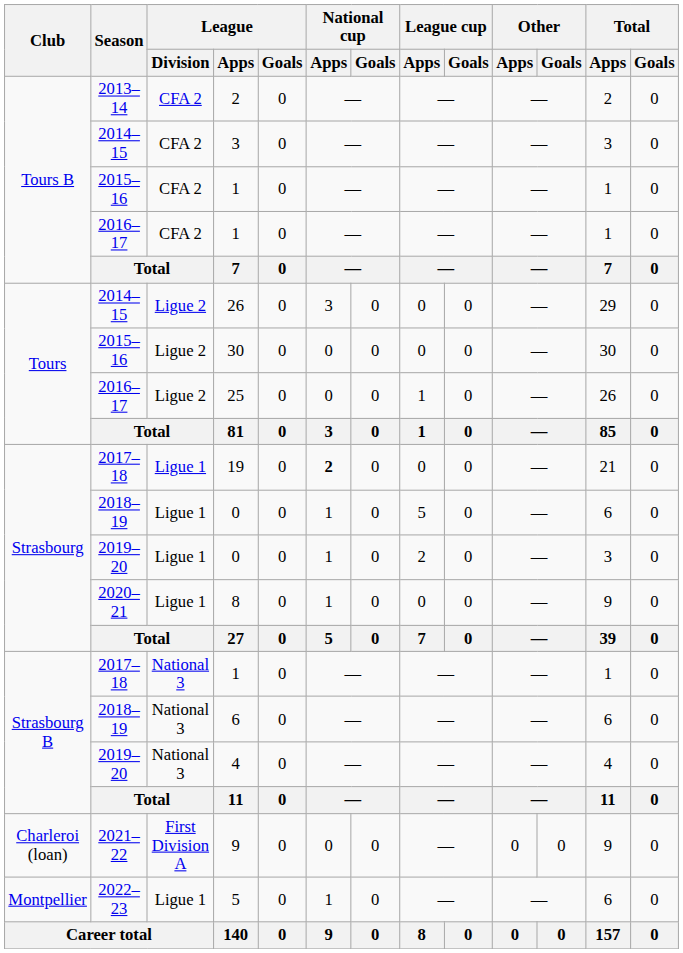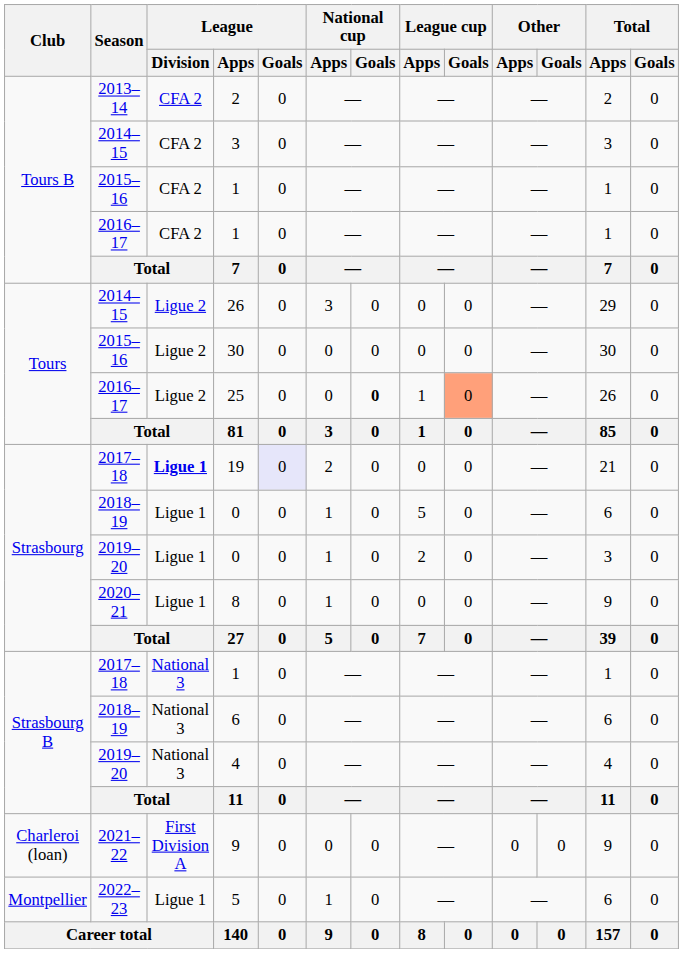(375, 395) normal -> (375, 395) bold
(468, 395) no background -> (468, 395) lightsalmon background
(180, 467) normal -> (180, 467) bold
(282, 467) no background -> (282, 467) lavender background
(329, 467) bold -> (329, 467) normal
